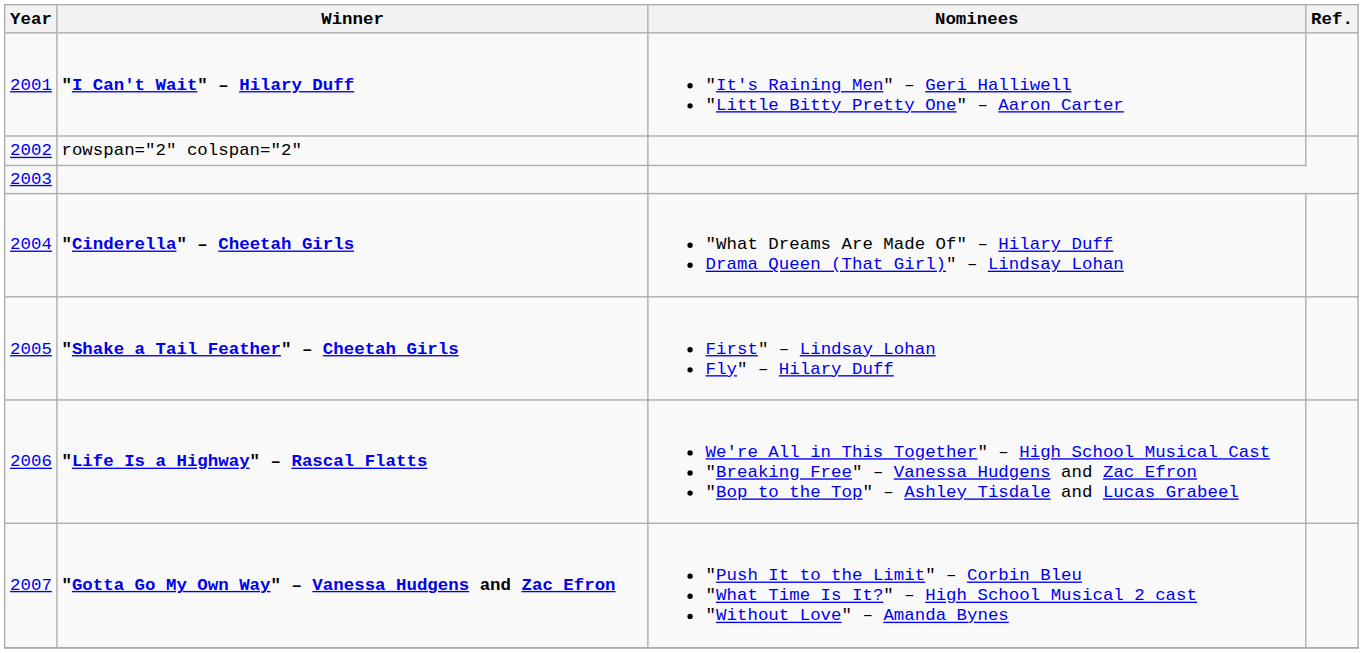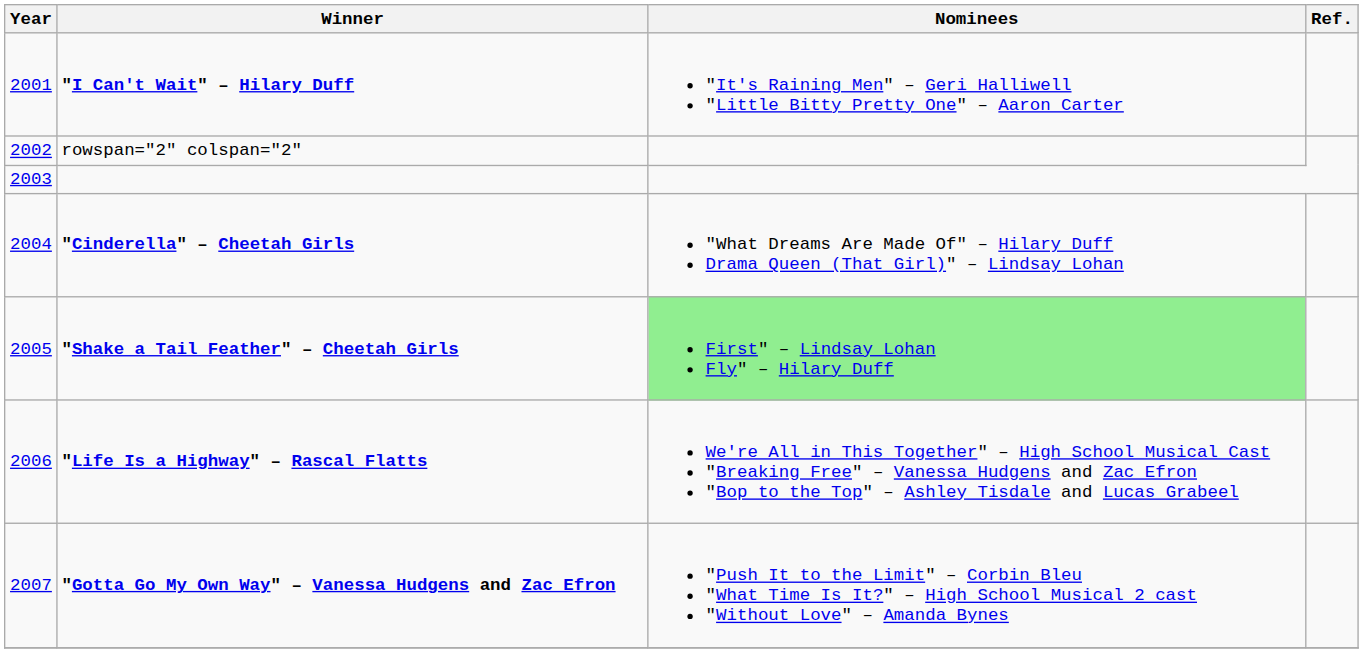(977, 358) no background -> (977, 358) lightgreen background
